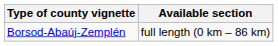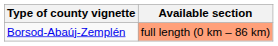(205, 31) no background -> (205, 31) lightsalmon background
